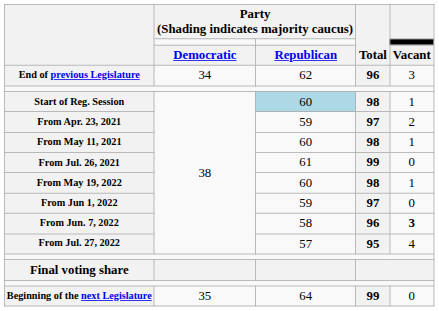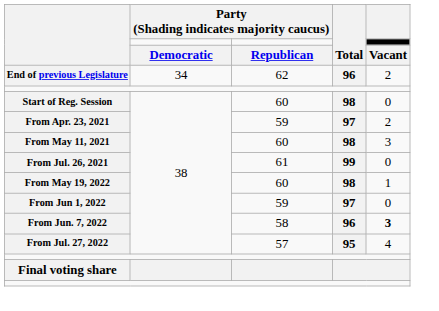(412, 75) 3 -> (388, 75) 2
(306, 101) lightblue background -> (282, 101) no background
(412, 101) 1 -> (388, 101) 0
(412, 142) 1 -> (388, 142) 3
- row: (79, 296)
